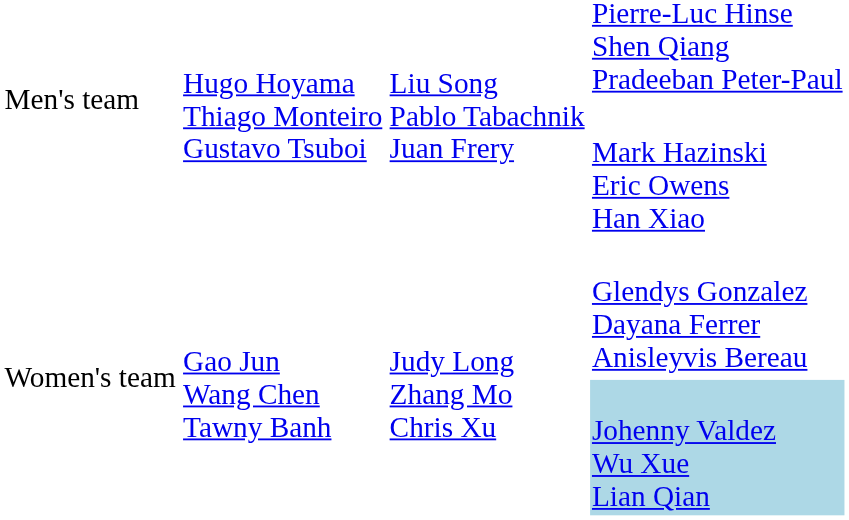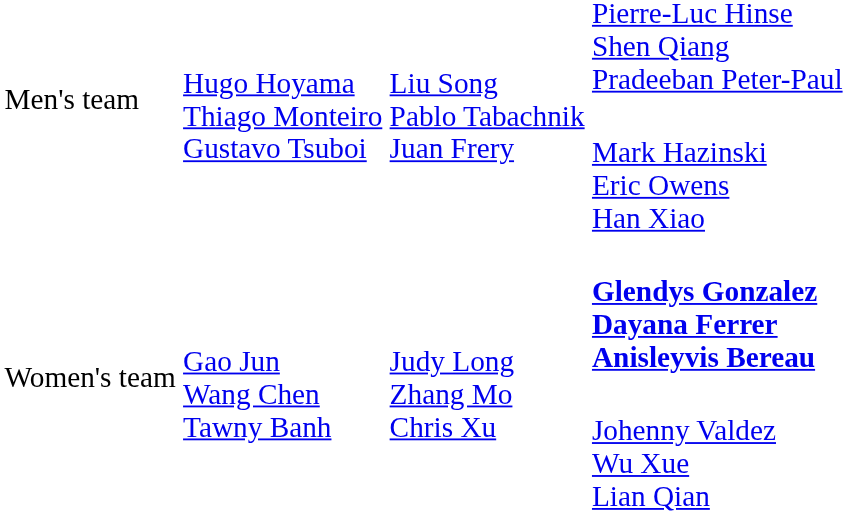(700, 324) normal -> (705, 324) bold
(684, 463) lightblue background -> (684, 463) no background
